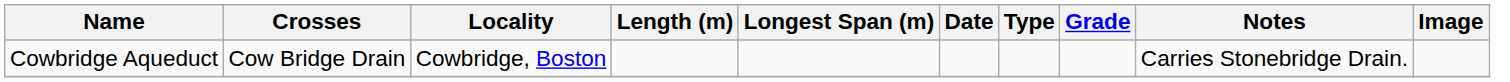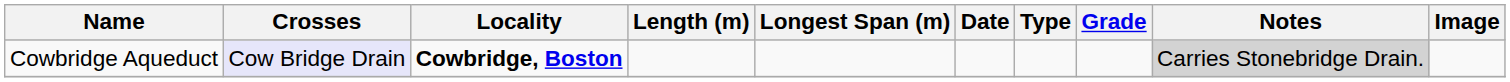(317, 58) no background -> (317, 58) lavender background
(511, 58) normal -> (519, 58) bold
(1274, 58) no background -> (1291, 58) lightgrey background
